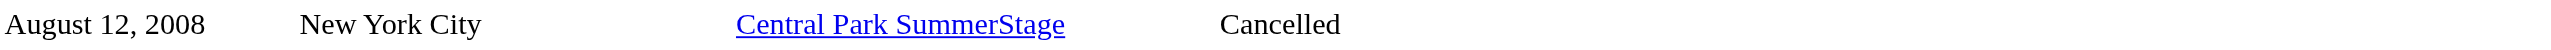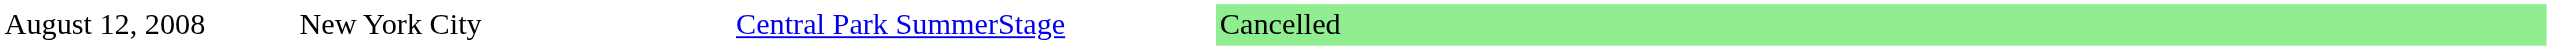(1280, 24) no background -> (1280, 24) lightgreen background
